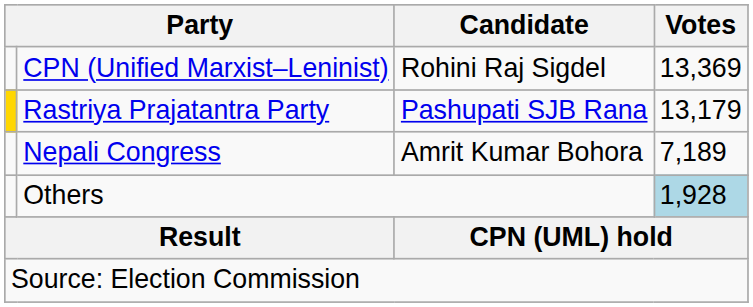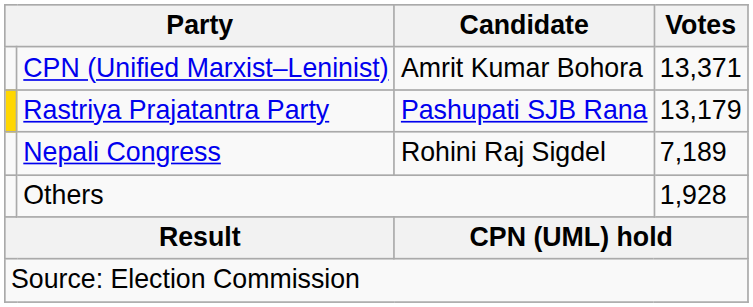(503, 68) Rohini Raj Sigdel -> (522, 68) Amrit Kumar Bohora
(701, 68) 13,369 -> (701, 68) 13,371
(522, 152) Amrit Kumar Bohora -> (503, 152) Rohini Raj Sigdel
(693, 195) lightblue background -> (693, 195) no background
